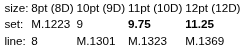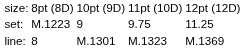(139, 24) bold -> (139, 24) normal
(200, 24) bold -> (199, 24) normal
